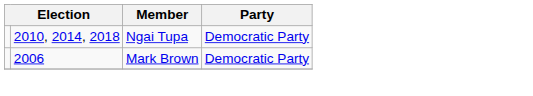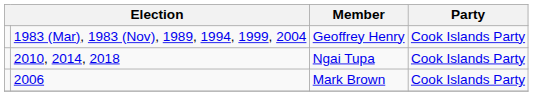+ row: (359, 36)
(257, 36) Democratic Party -> (468, 58) Cook Islands Party
(257, 58) Democratic Party -> (468, 79) Cook Islands Party
